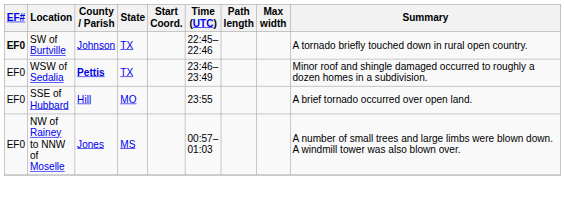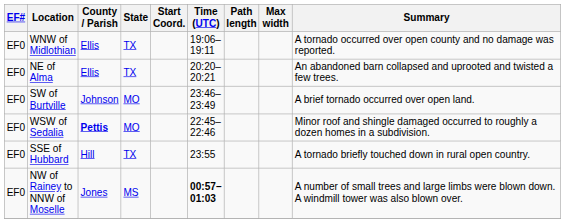+ row: (53, 45)
+ row: (42, 72)
(16, 45) bold -> (16, 100) normal
(127, 45) TX -> (132, 100) MO
(203, 45) 22:45–22:46 -> (206, 100) 23:46–23:49
(410, 45) A tornado briefly touched down in rural open country. -> (385, 100) A brief tornado occurred over open land.
(127, 72) TX -> (132, 127) MO
(203, 72) 23:46–23:49 -> (206, 127) 22:45–22:46
(128, 100) MO -> (130, 154) TX
(382, 100) A brief tornado occurred over open land. -> (412, 154) A tornado briefly touched down in rural open country.
(203, 144) normal -> (206, 193) bold
